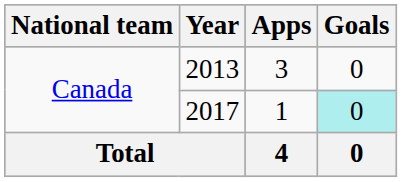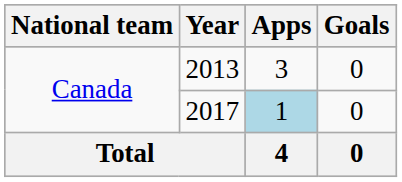(281, 111) no background -> (281, 111) lightblue background
(357, 111) paleturquoise background -> (357, 111) no background
